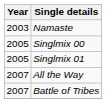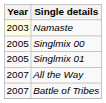(18, 28) no background -> (18, 28) lightyellow background
